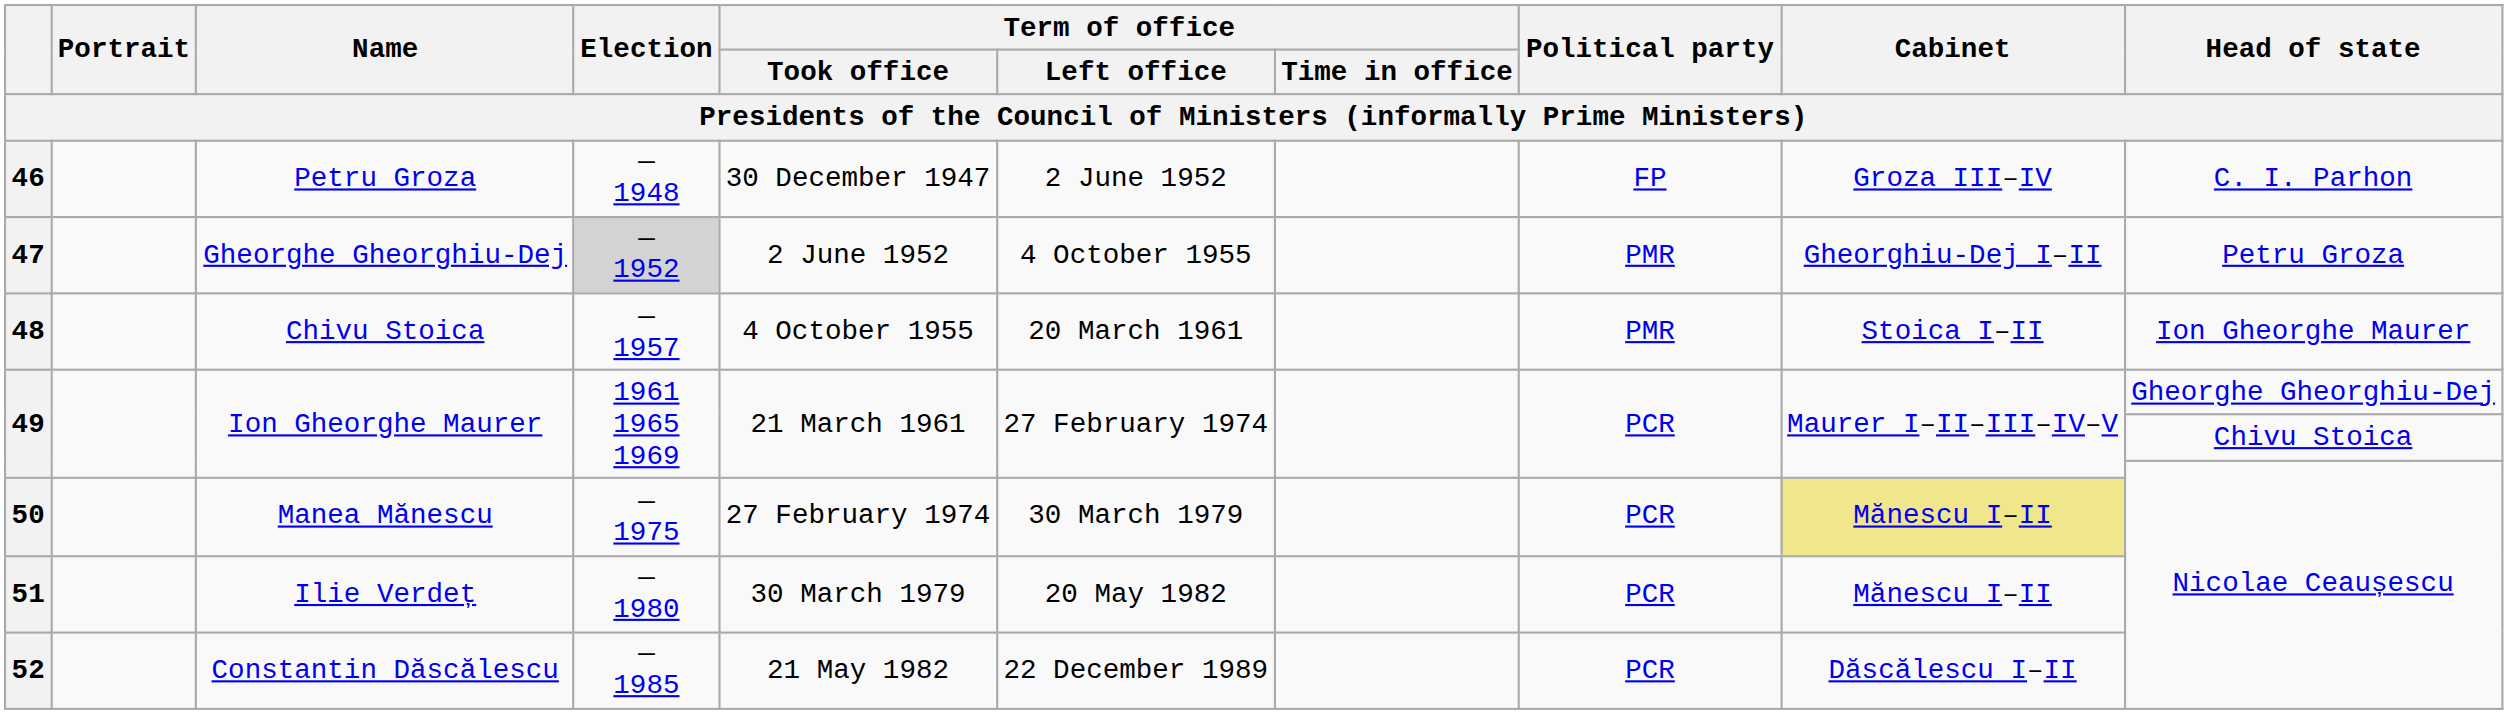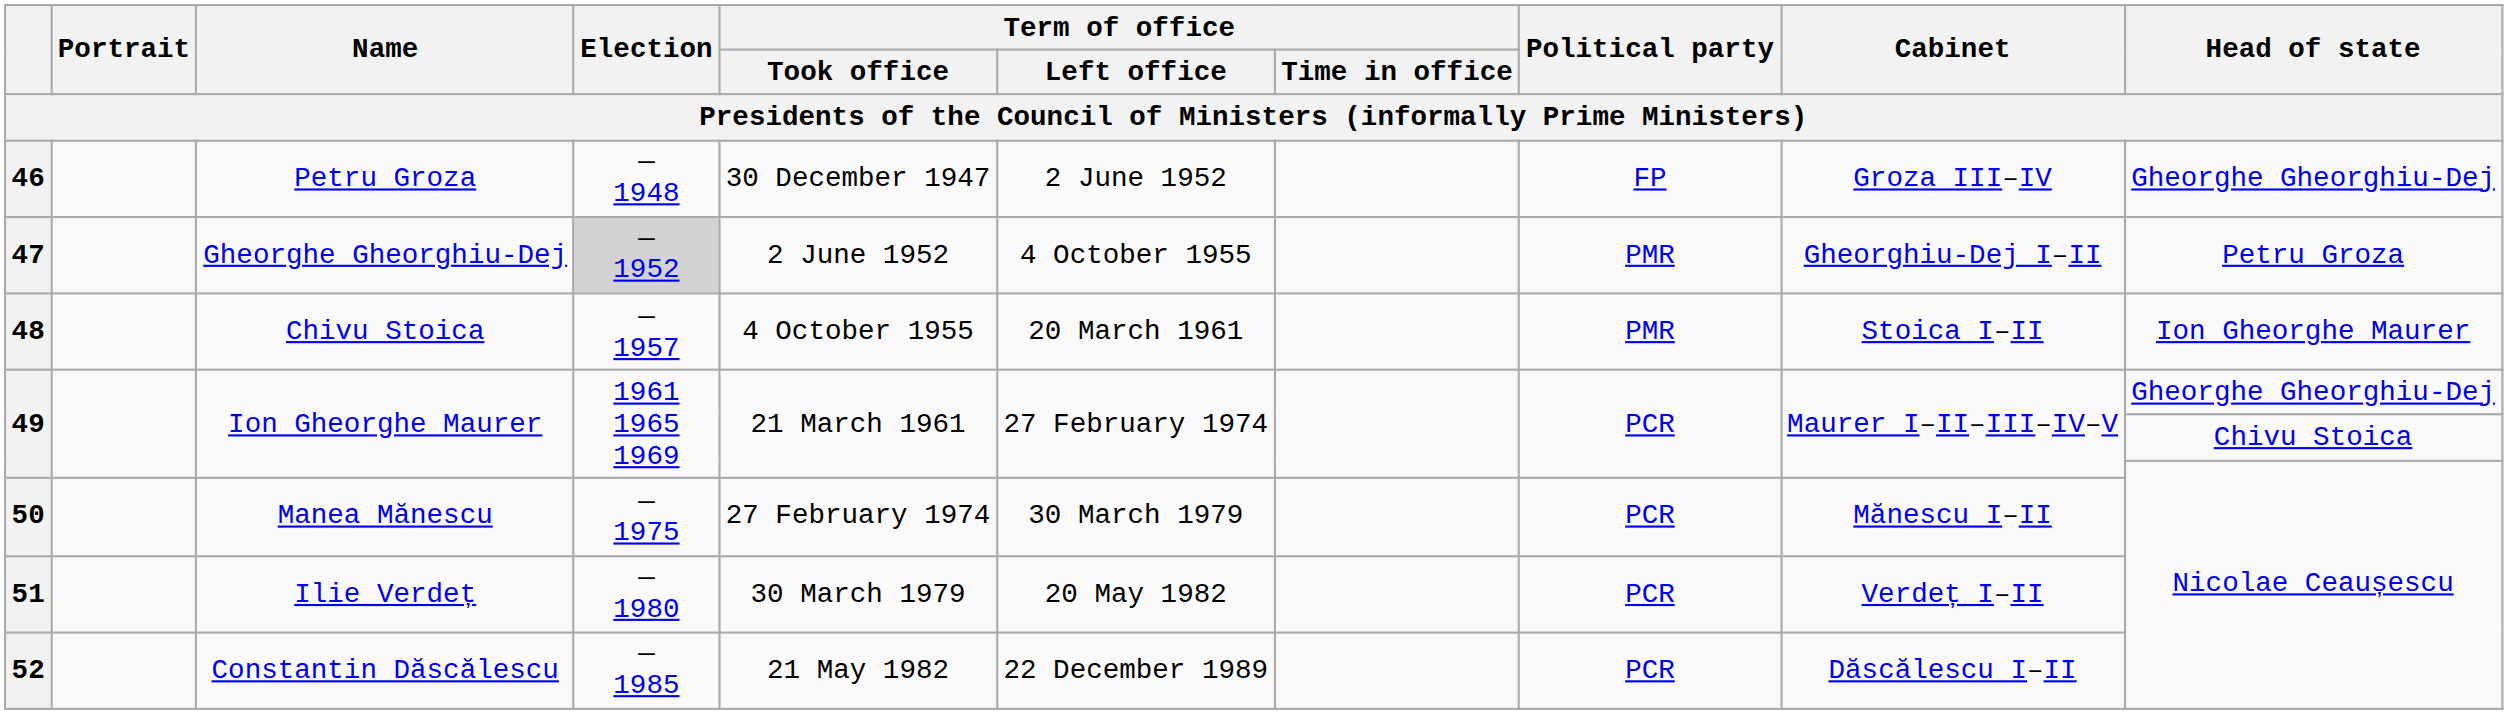(2313, 178) C. I. Parhon -> (2313, 178) Gheorghe Gheorghiu-Dej
(1953, 517) khaki background -> (1953, 517) no background
(1953, 594) Mănescu I–II -> (1953, 594) Verdeț I–II
